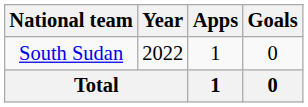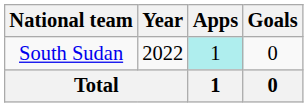(215, 53) no background -> (215, 53) paleturquoise background
